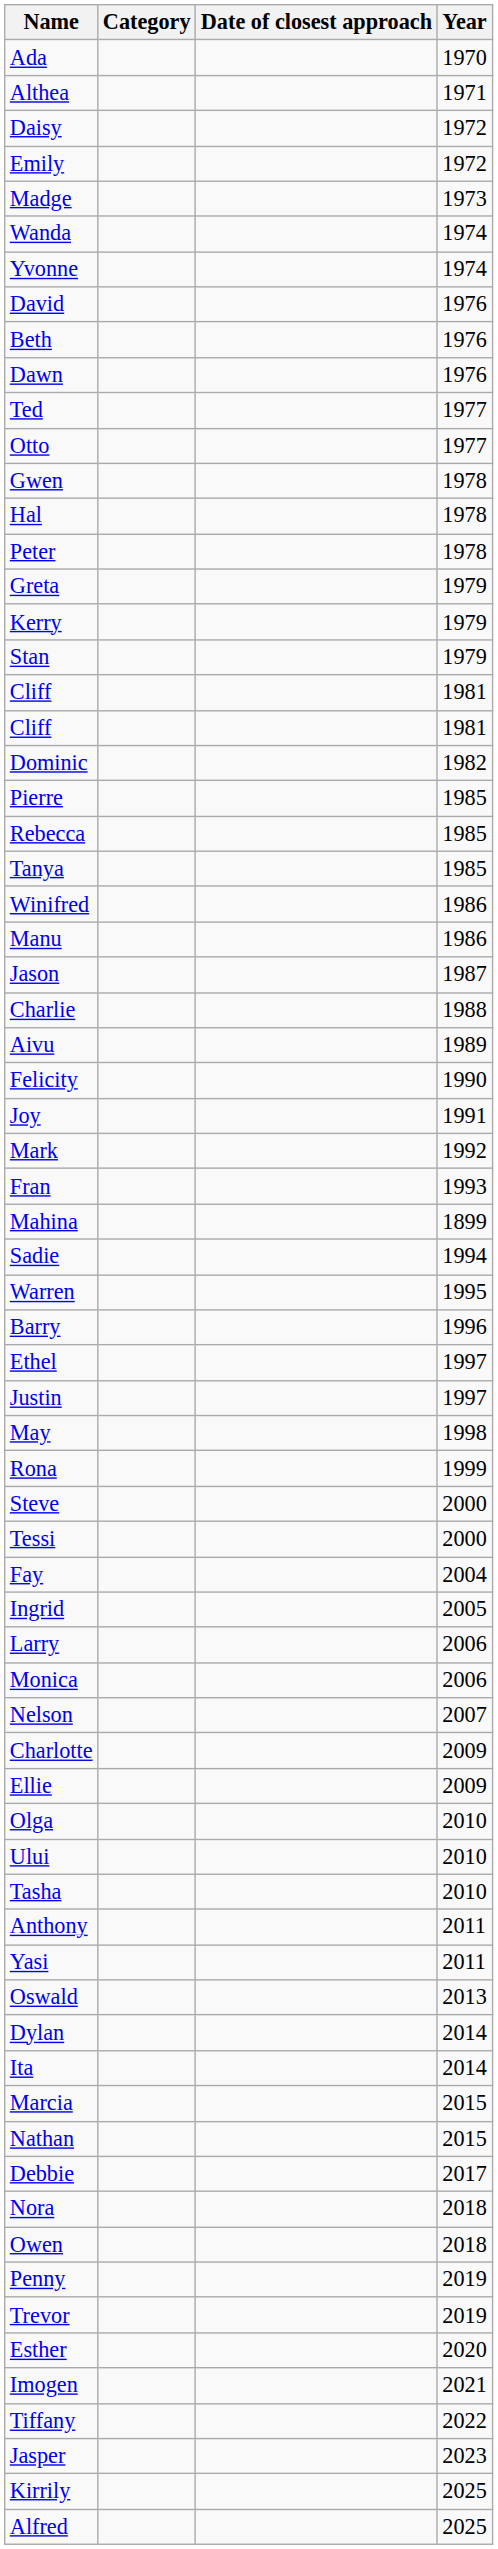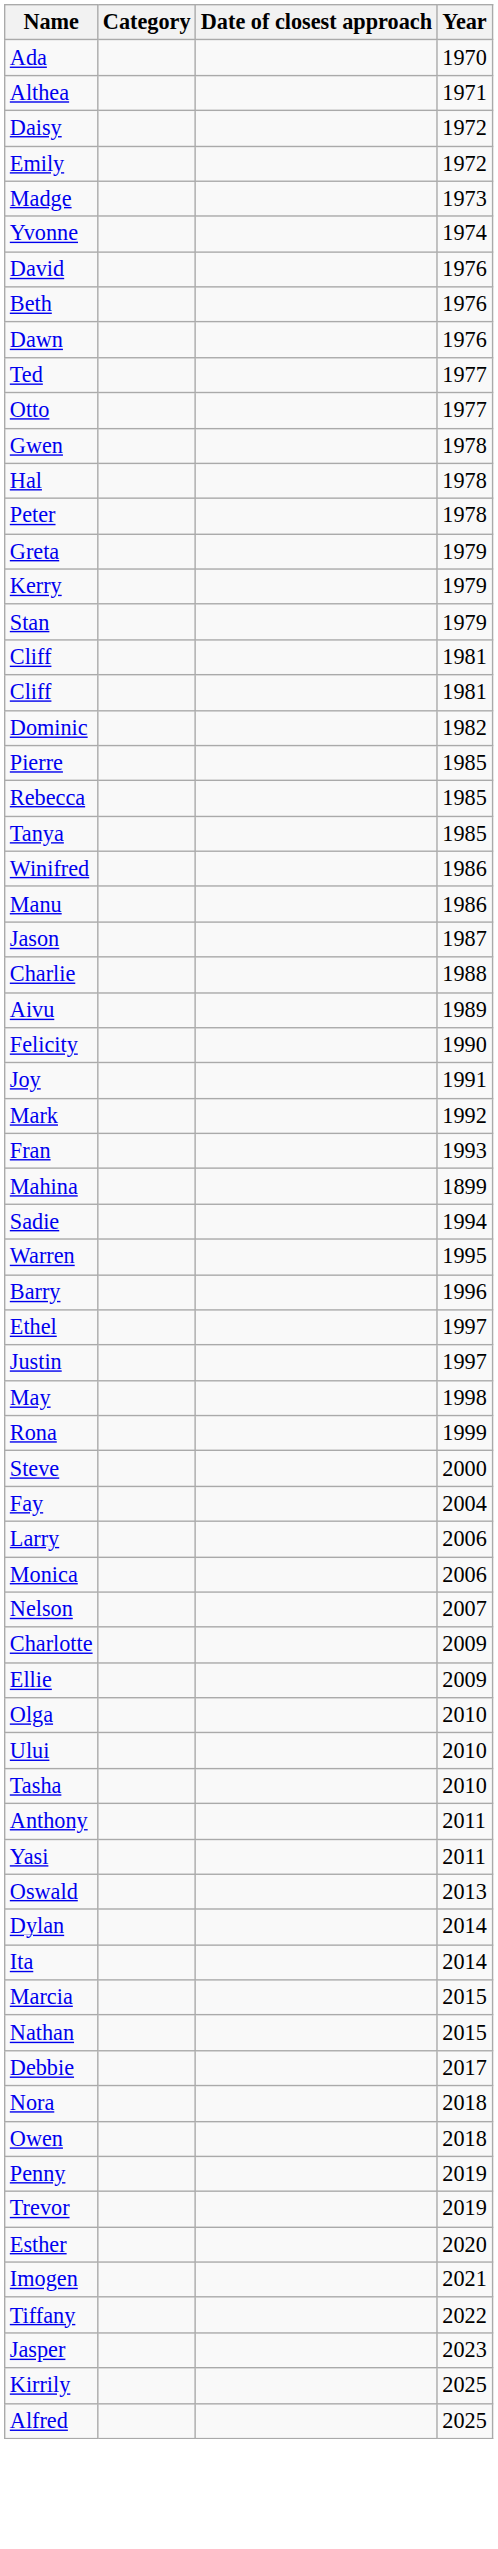- row: (40, 233)
- row: (33, 1538)
- row: (37, 1609)
